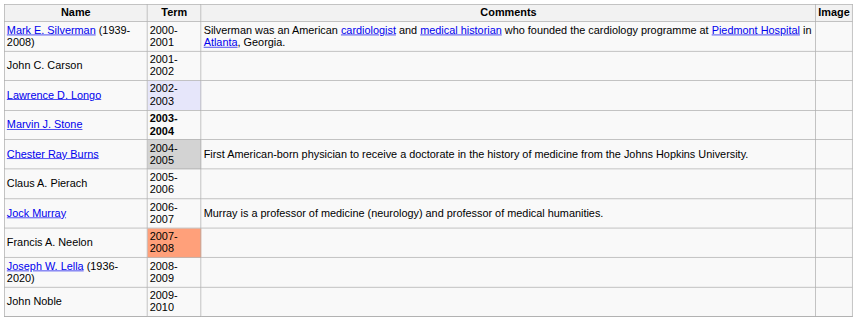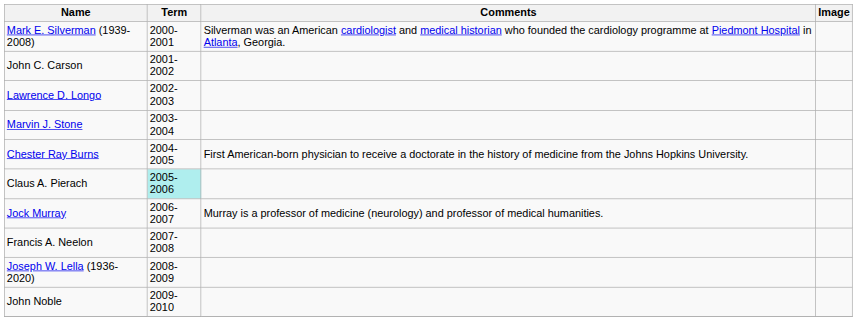(164, 95) lavender background -> (164, 95) no background
(164, 124) bold -> (164, 124) normal
(164, 154) lightgrey background -> (164, 154) no background
(164, 183) no background -> (164, 183) paleturquoise background
(164, 242) lightsalmon background -> (164, 242) no background
